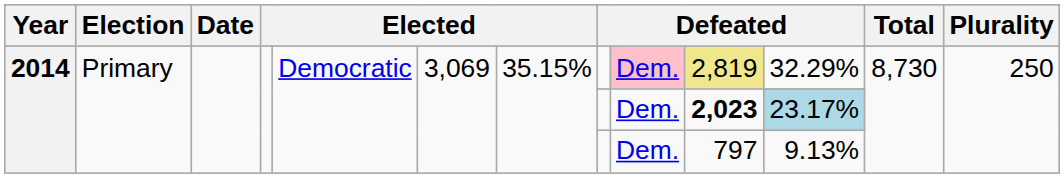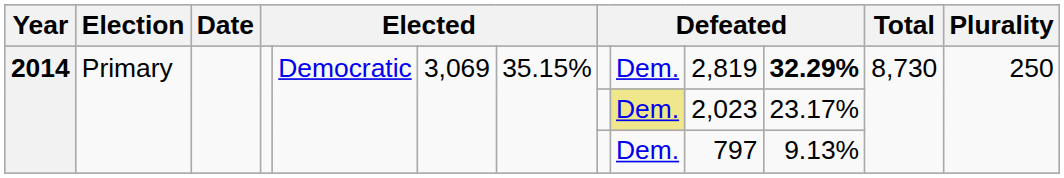(648, 67) pink background -> (648, 67) no background
(724, 67) khaki background -> (724, 67) no background
(814, 67) normal -> (814, 67) bold
(648, 109) no background -> (648, 109) khaki background
(724, 109) bold -> (724, 109) normal
(814, 109) lightblue background -> (814, 109) no background
